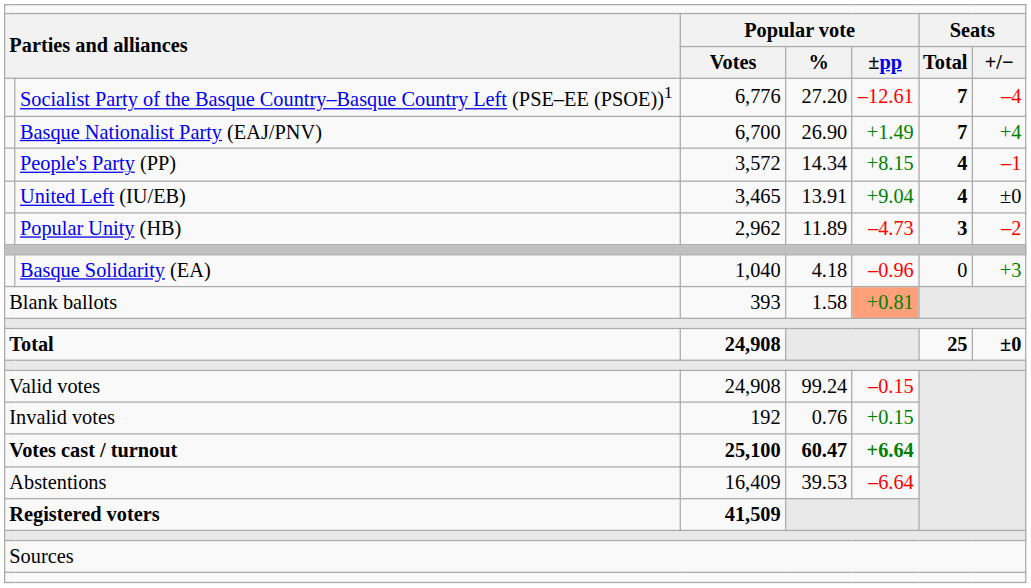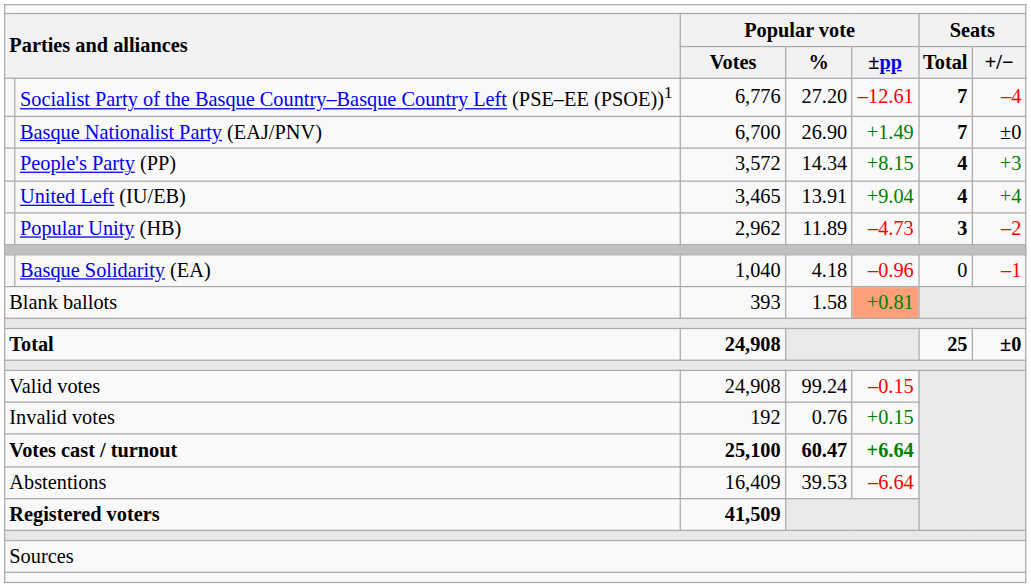(1011, 132) +4 -> (1011, 132) ±0
(1011, 164) –1 -> (1011, 164) +3
(1011, 196) ±0 -> (1011, 196) +4
(1011, 270) +3 -> (1011, 270) –1
